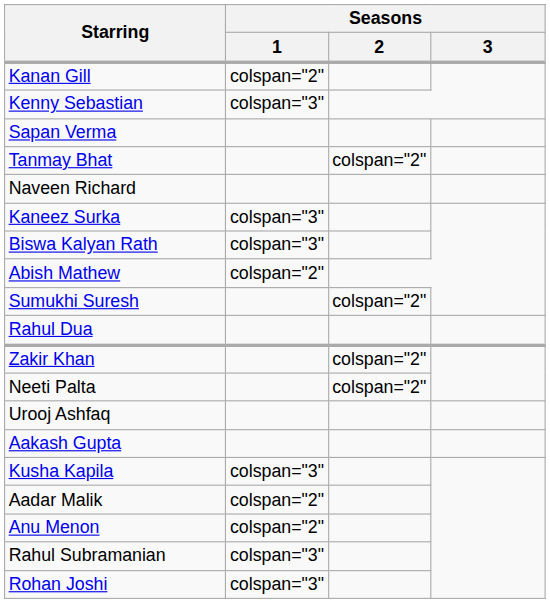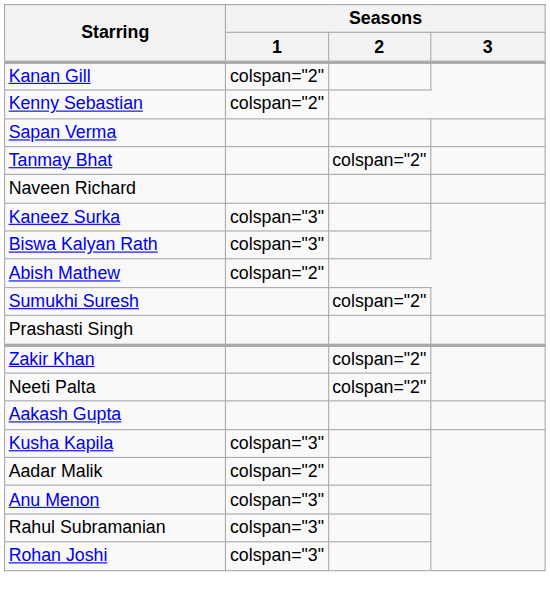(277, 104) colspan="3" -> (277, 104) colspan="2"
+ row: (71, 329)
- row: (51, 329)
- row: (59, 415)
(277, 527) colspan="2" -> (277, 499) colspan="3"
